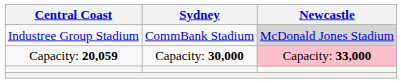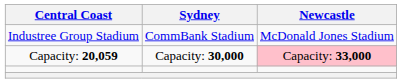(327, 35) lightgrey background -> (327, 35) no background
